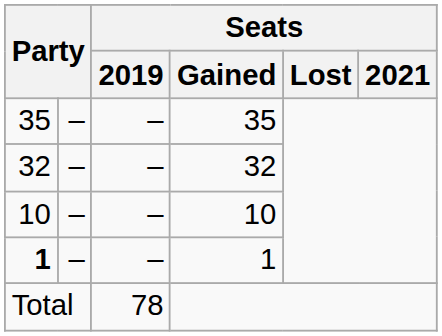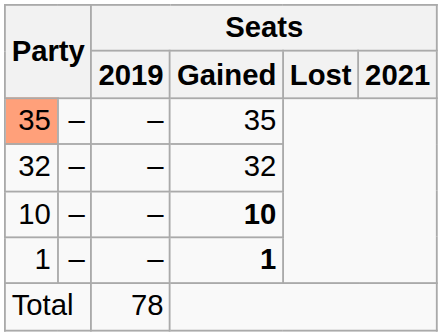(35, 120) no background -> (35, 120) lightsalmon background
(260, 213) normal -> (260, 213) bold
(43, 259) bold -> (43, 259) normal
(268, 259) normal -> (268, 259) bold
